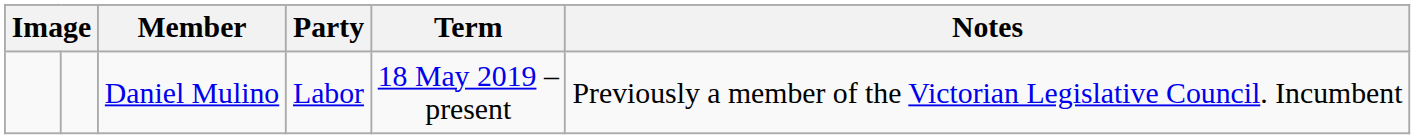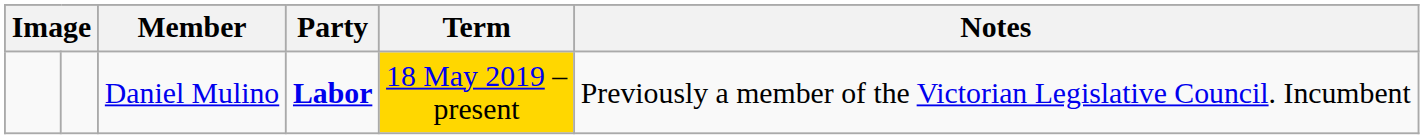(328, 92) normal -> (333, 92) bold
(468, 92) no background -> (477, 92) gold background
